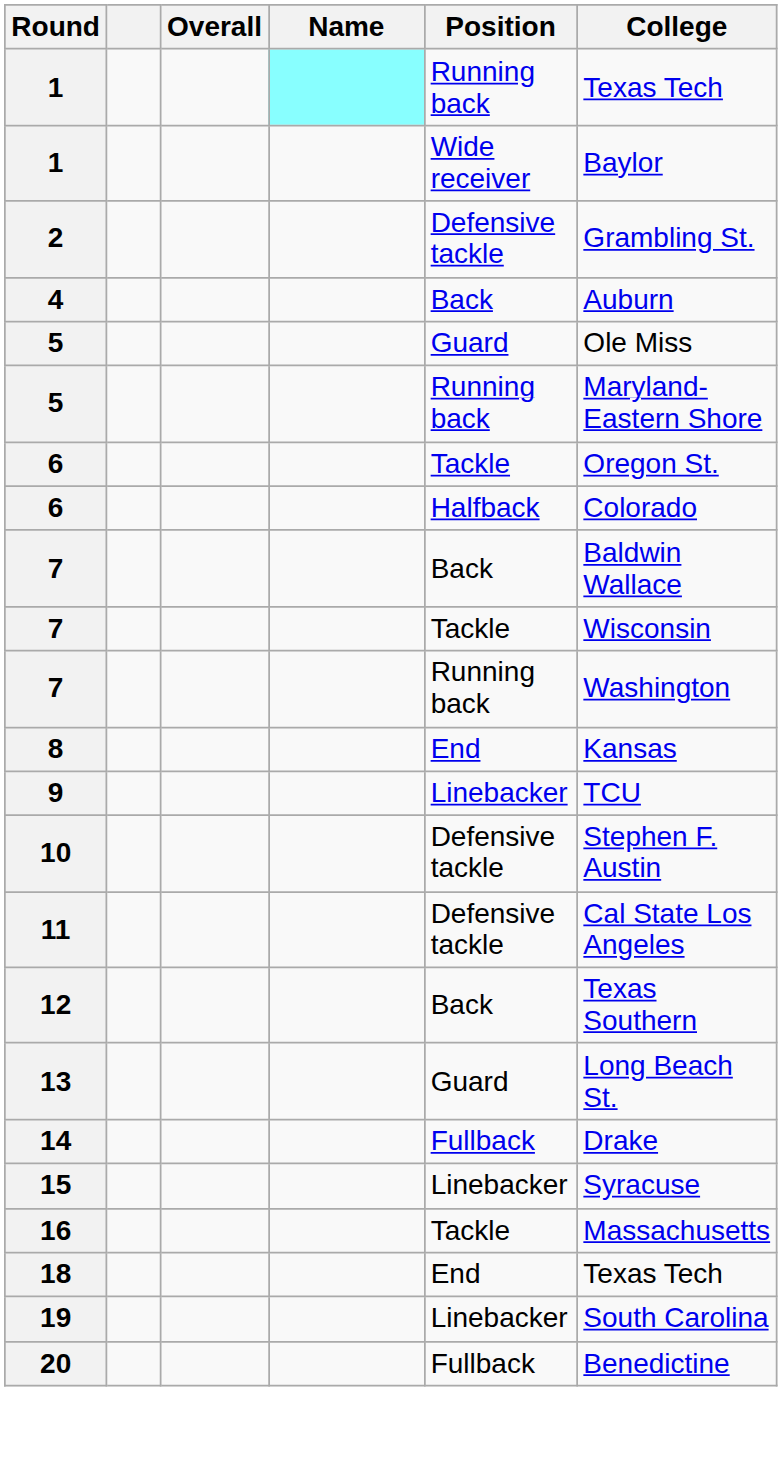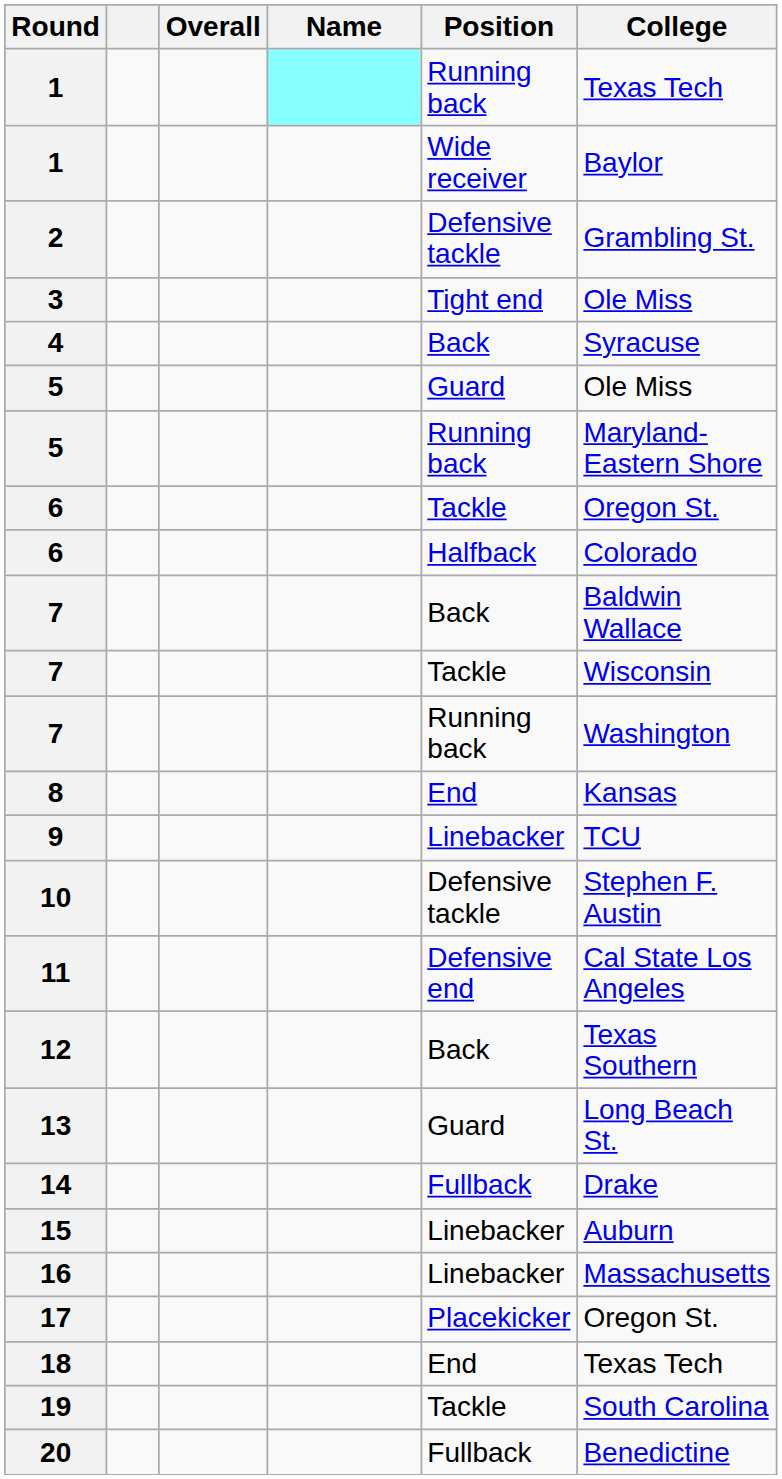+ row: (56, 298)
(629, 298) Auburn -> (642, 343) Syracuse
(493, 929) Defensive tackle -> (490, 973) Defensive end
(642, 1185) Syracuse -> (629, 1229) Auburn
(470, 1229) Tackle -> (496, 1274) Linebacker
+ row: (56, 1318)
(499, 1318) Linebacker -> (467, 1407) Tackle
